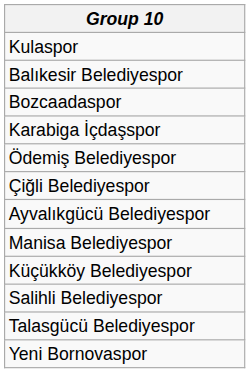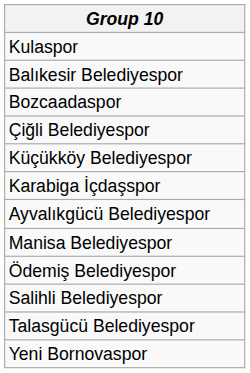(85, 130) Karabiga İçdaşspor -> (79, 130) Çiğli Belediyespor
(92, 158) Ödemiş Belediyespor -> (100, 158) Küçükköy Belediyespor
(79, 186) Çiğli Belediyespor -> (85, 186) Karabiga İçdaşspor
(100, 270) Küçükköy Belediyespor -> (92, 270) Ödemiş Belediyespor
